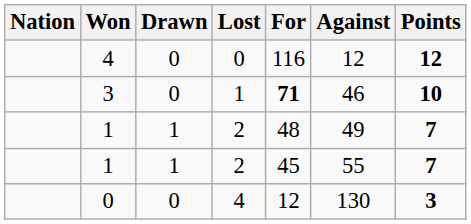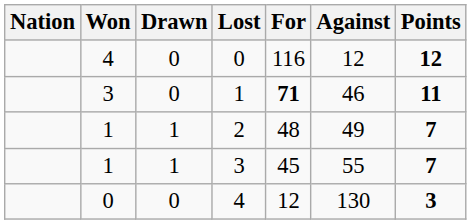(431, 93) 10 -> (431, 93) 11
(239, 165) 2 -> (239, 165) 3
